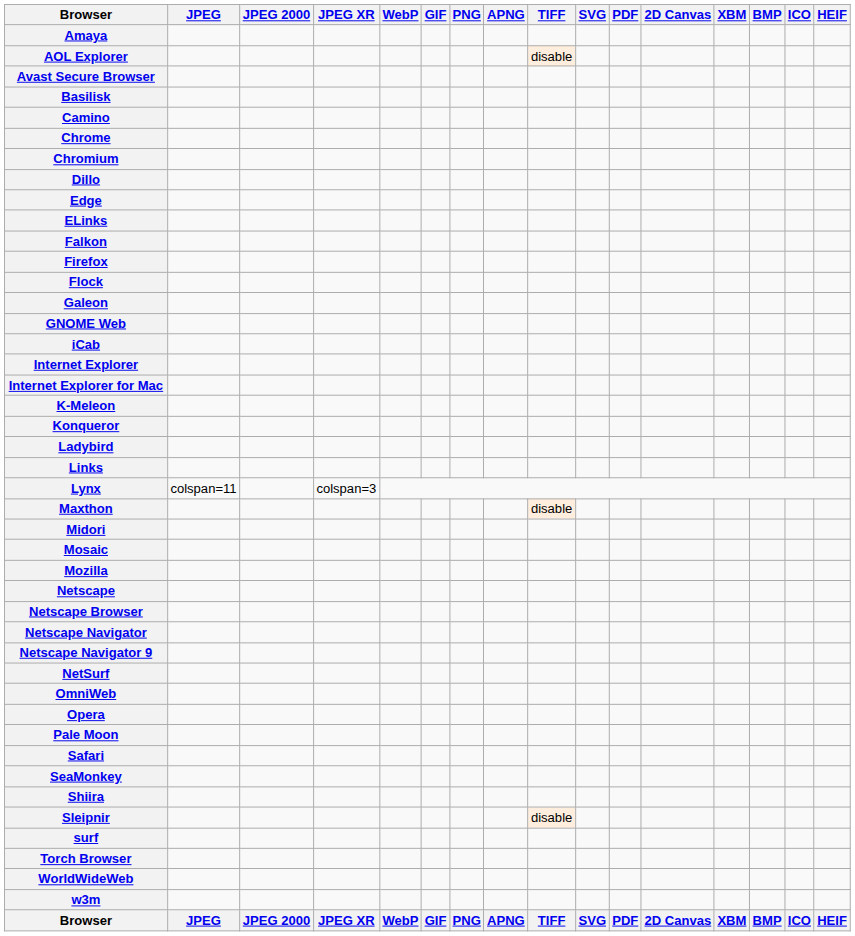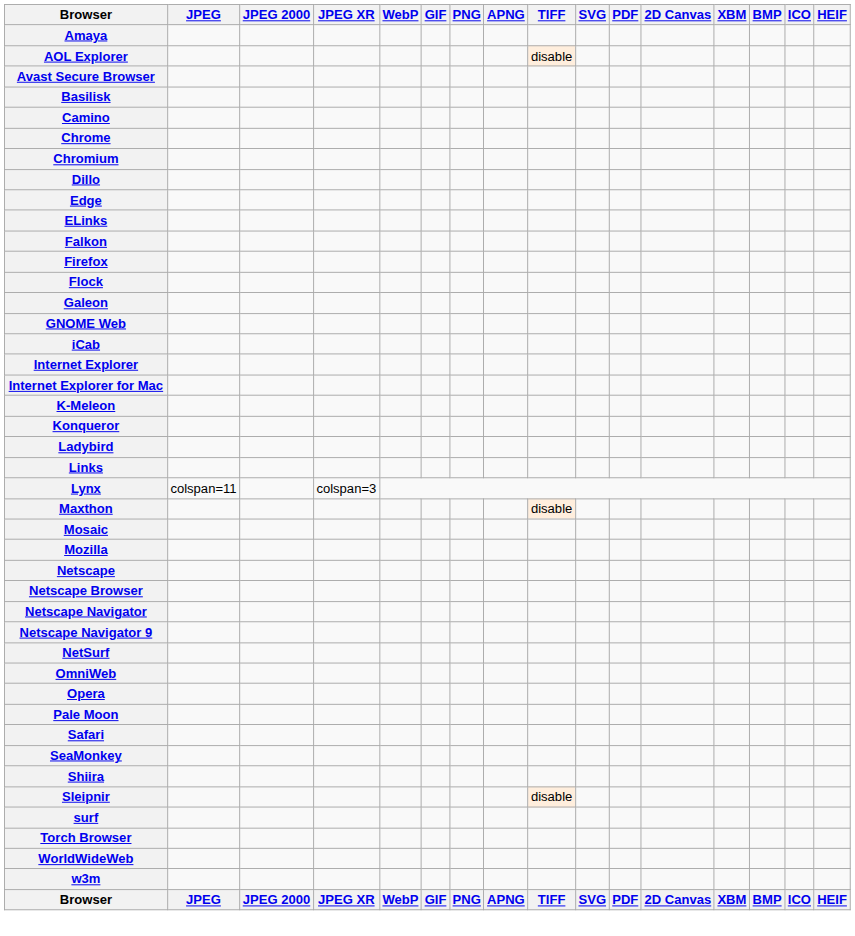- row: (86, 529)
